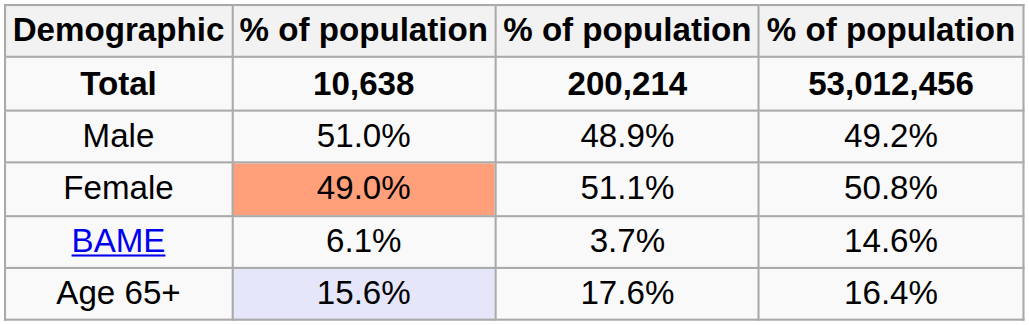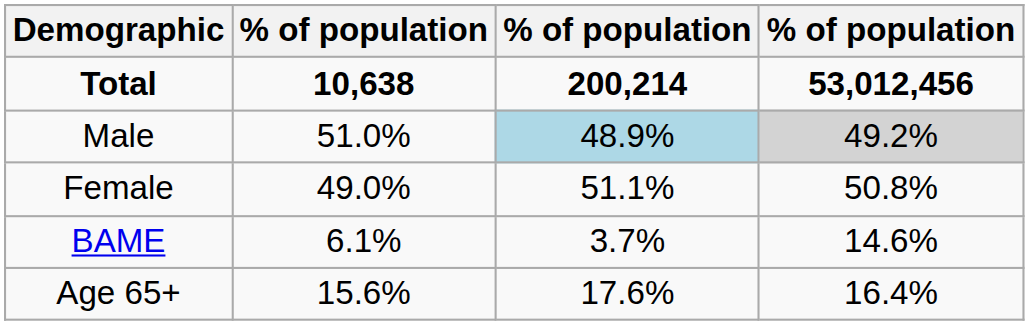(627, 135) no background -> (627, 135) lightblue background
(891, 135) no background -> (891, 135) lightgrey background
(364, 188) lightsalmon background -> (364, 188) no background
(364, 293) lavender background -> (364, 293) no background
